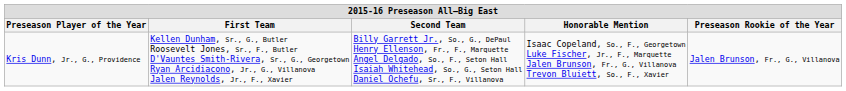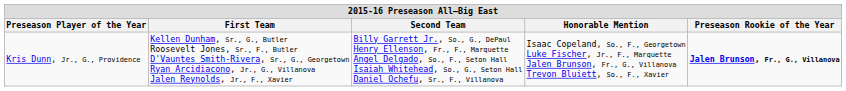(765, 59) normal -> (765, 59) bold
